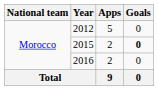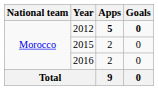(110, 28) normal -> (110, 28) bold
(138, 28) normal -> (138, 28) bold
(138, 45) bold -> (138, 45) normal
